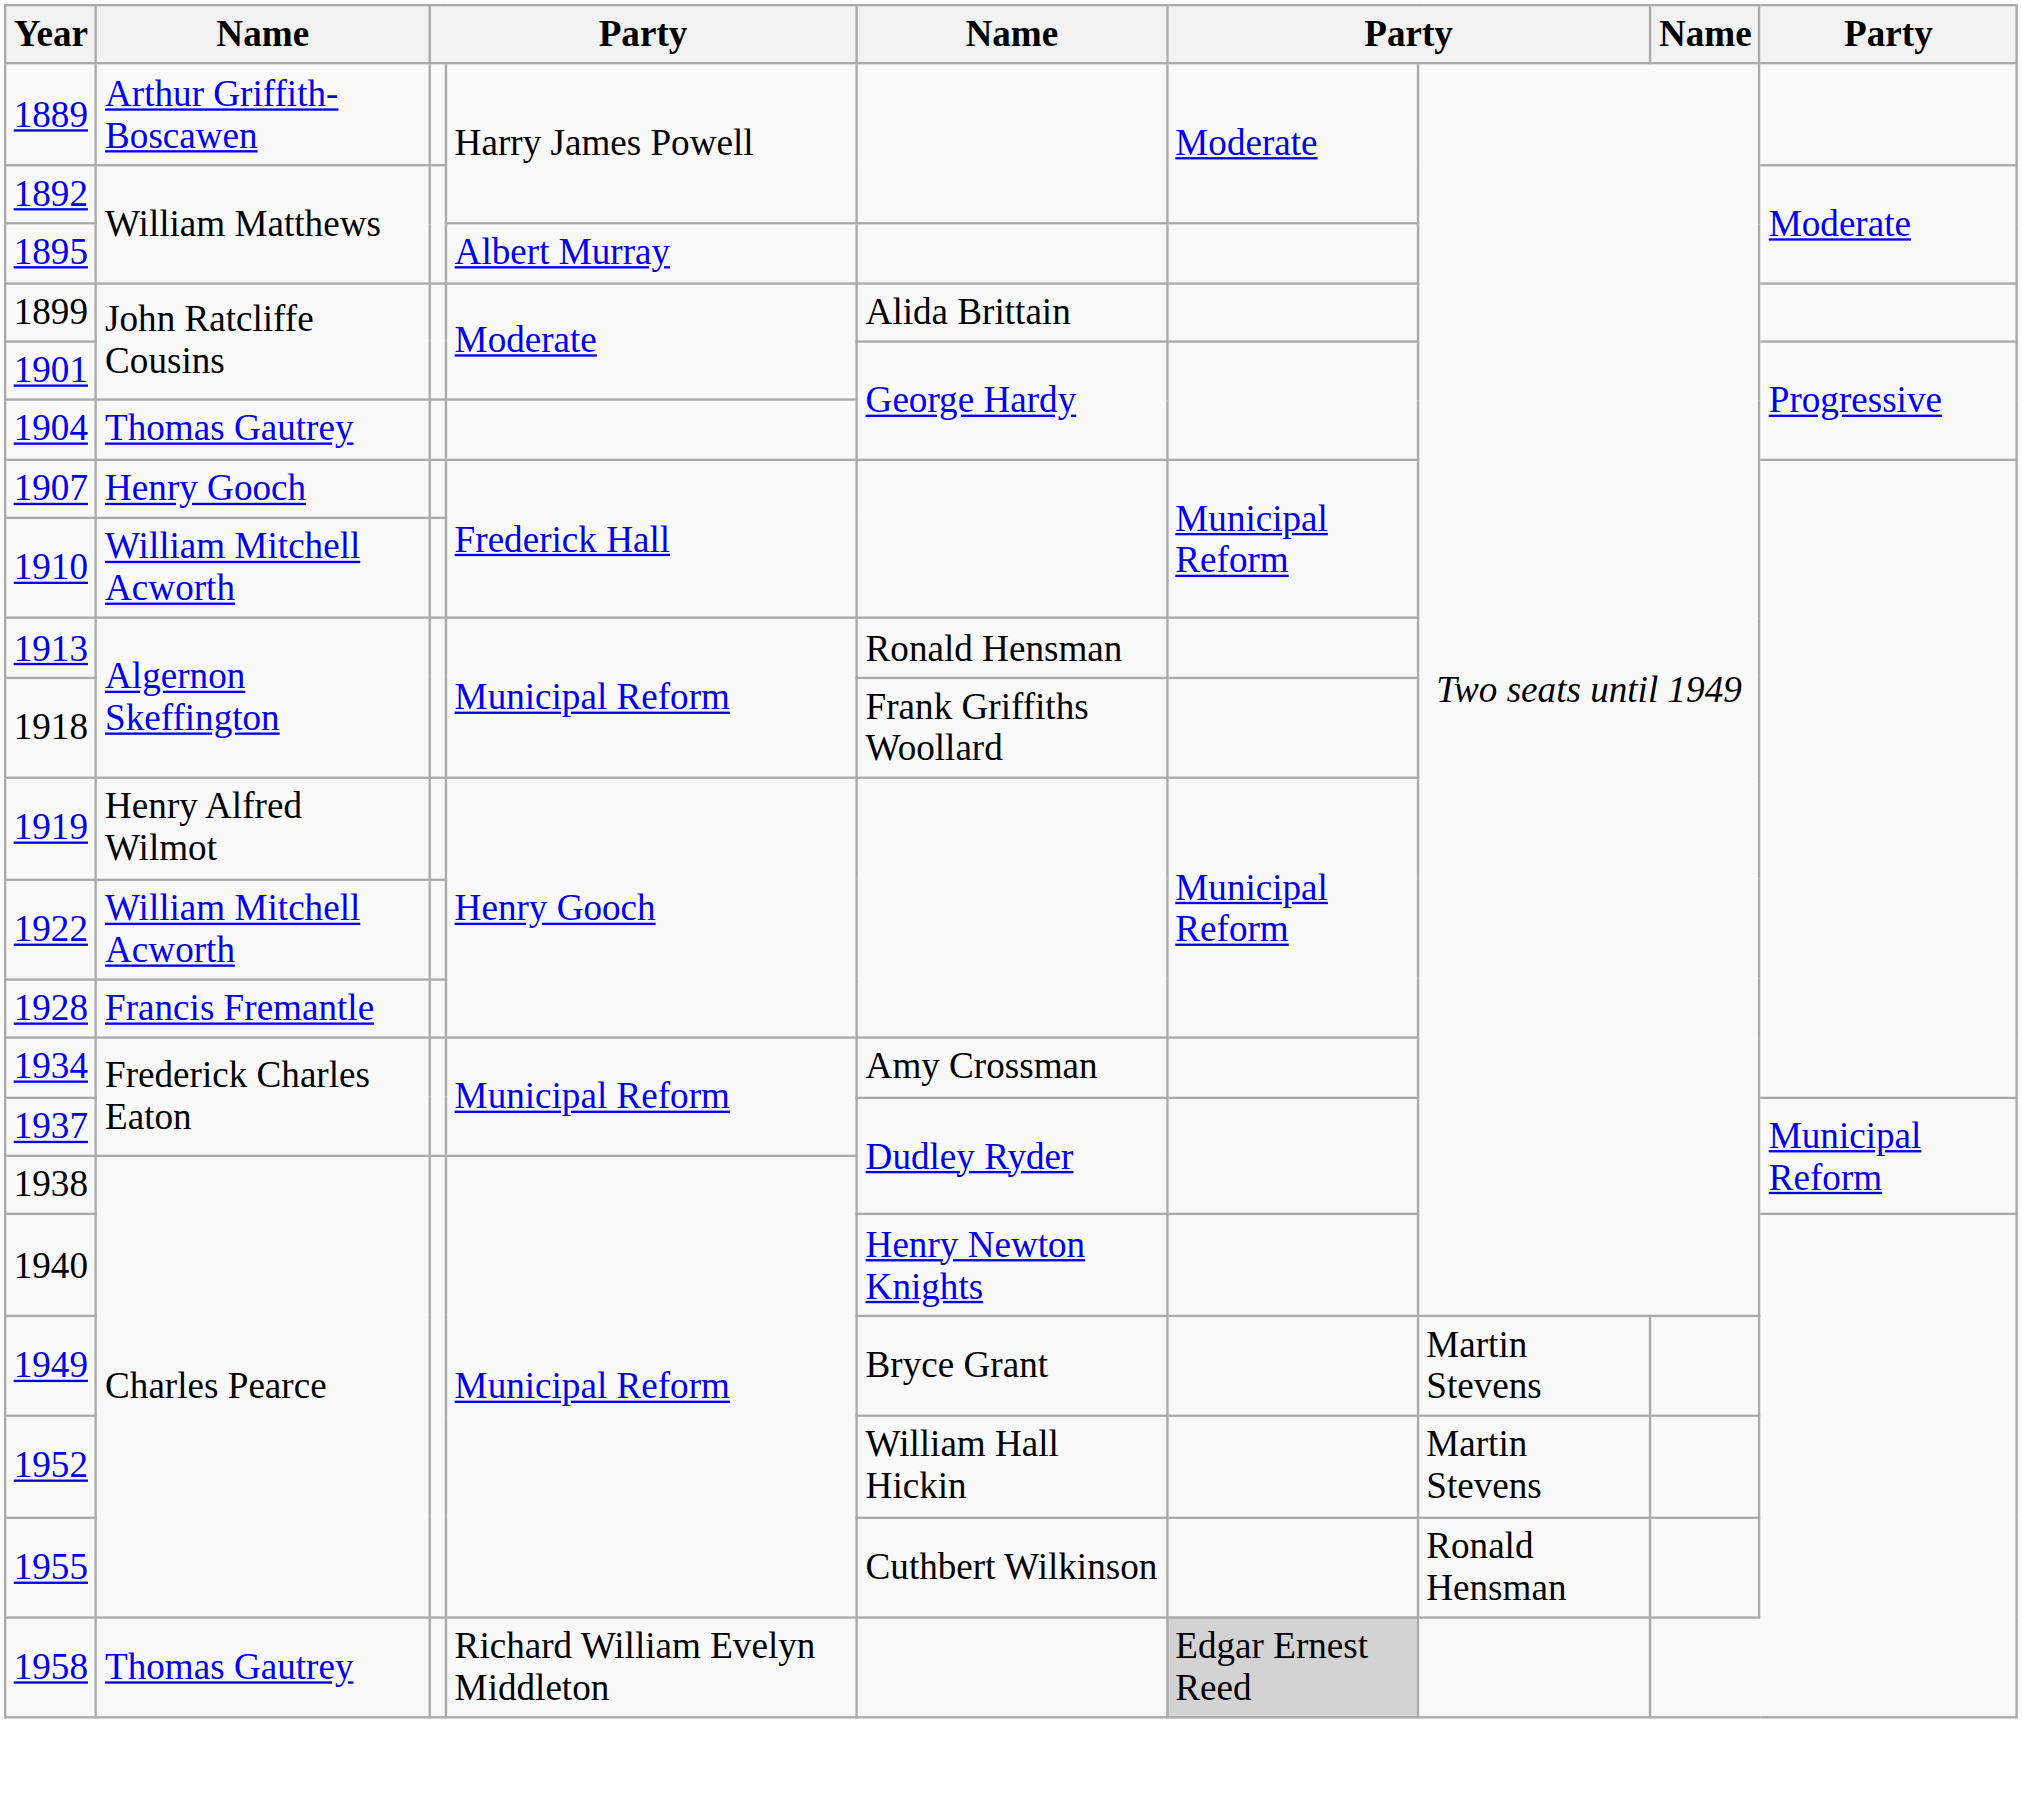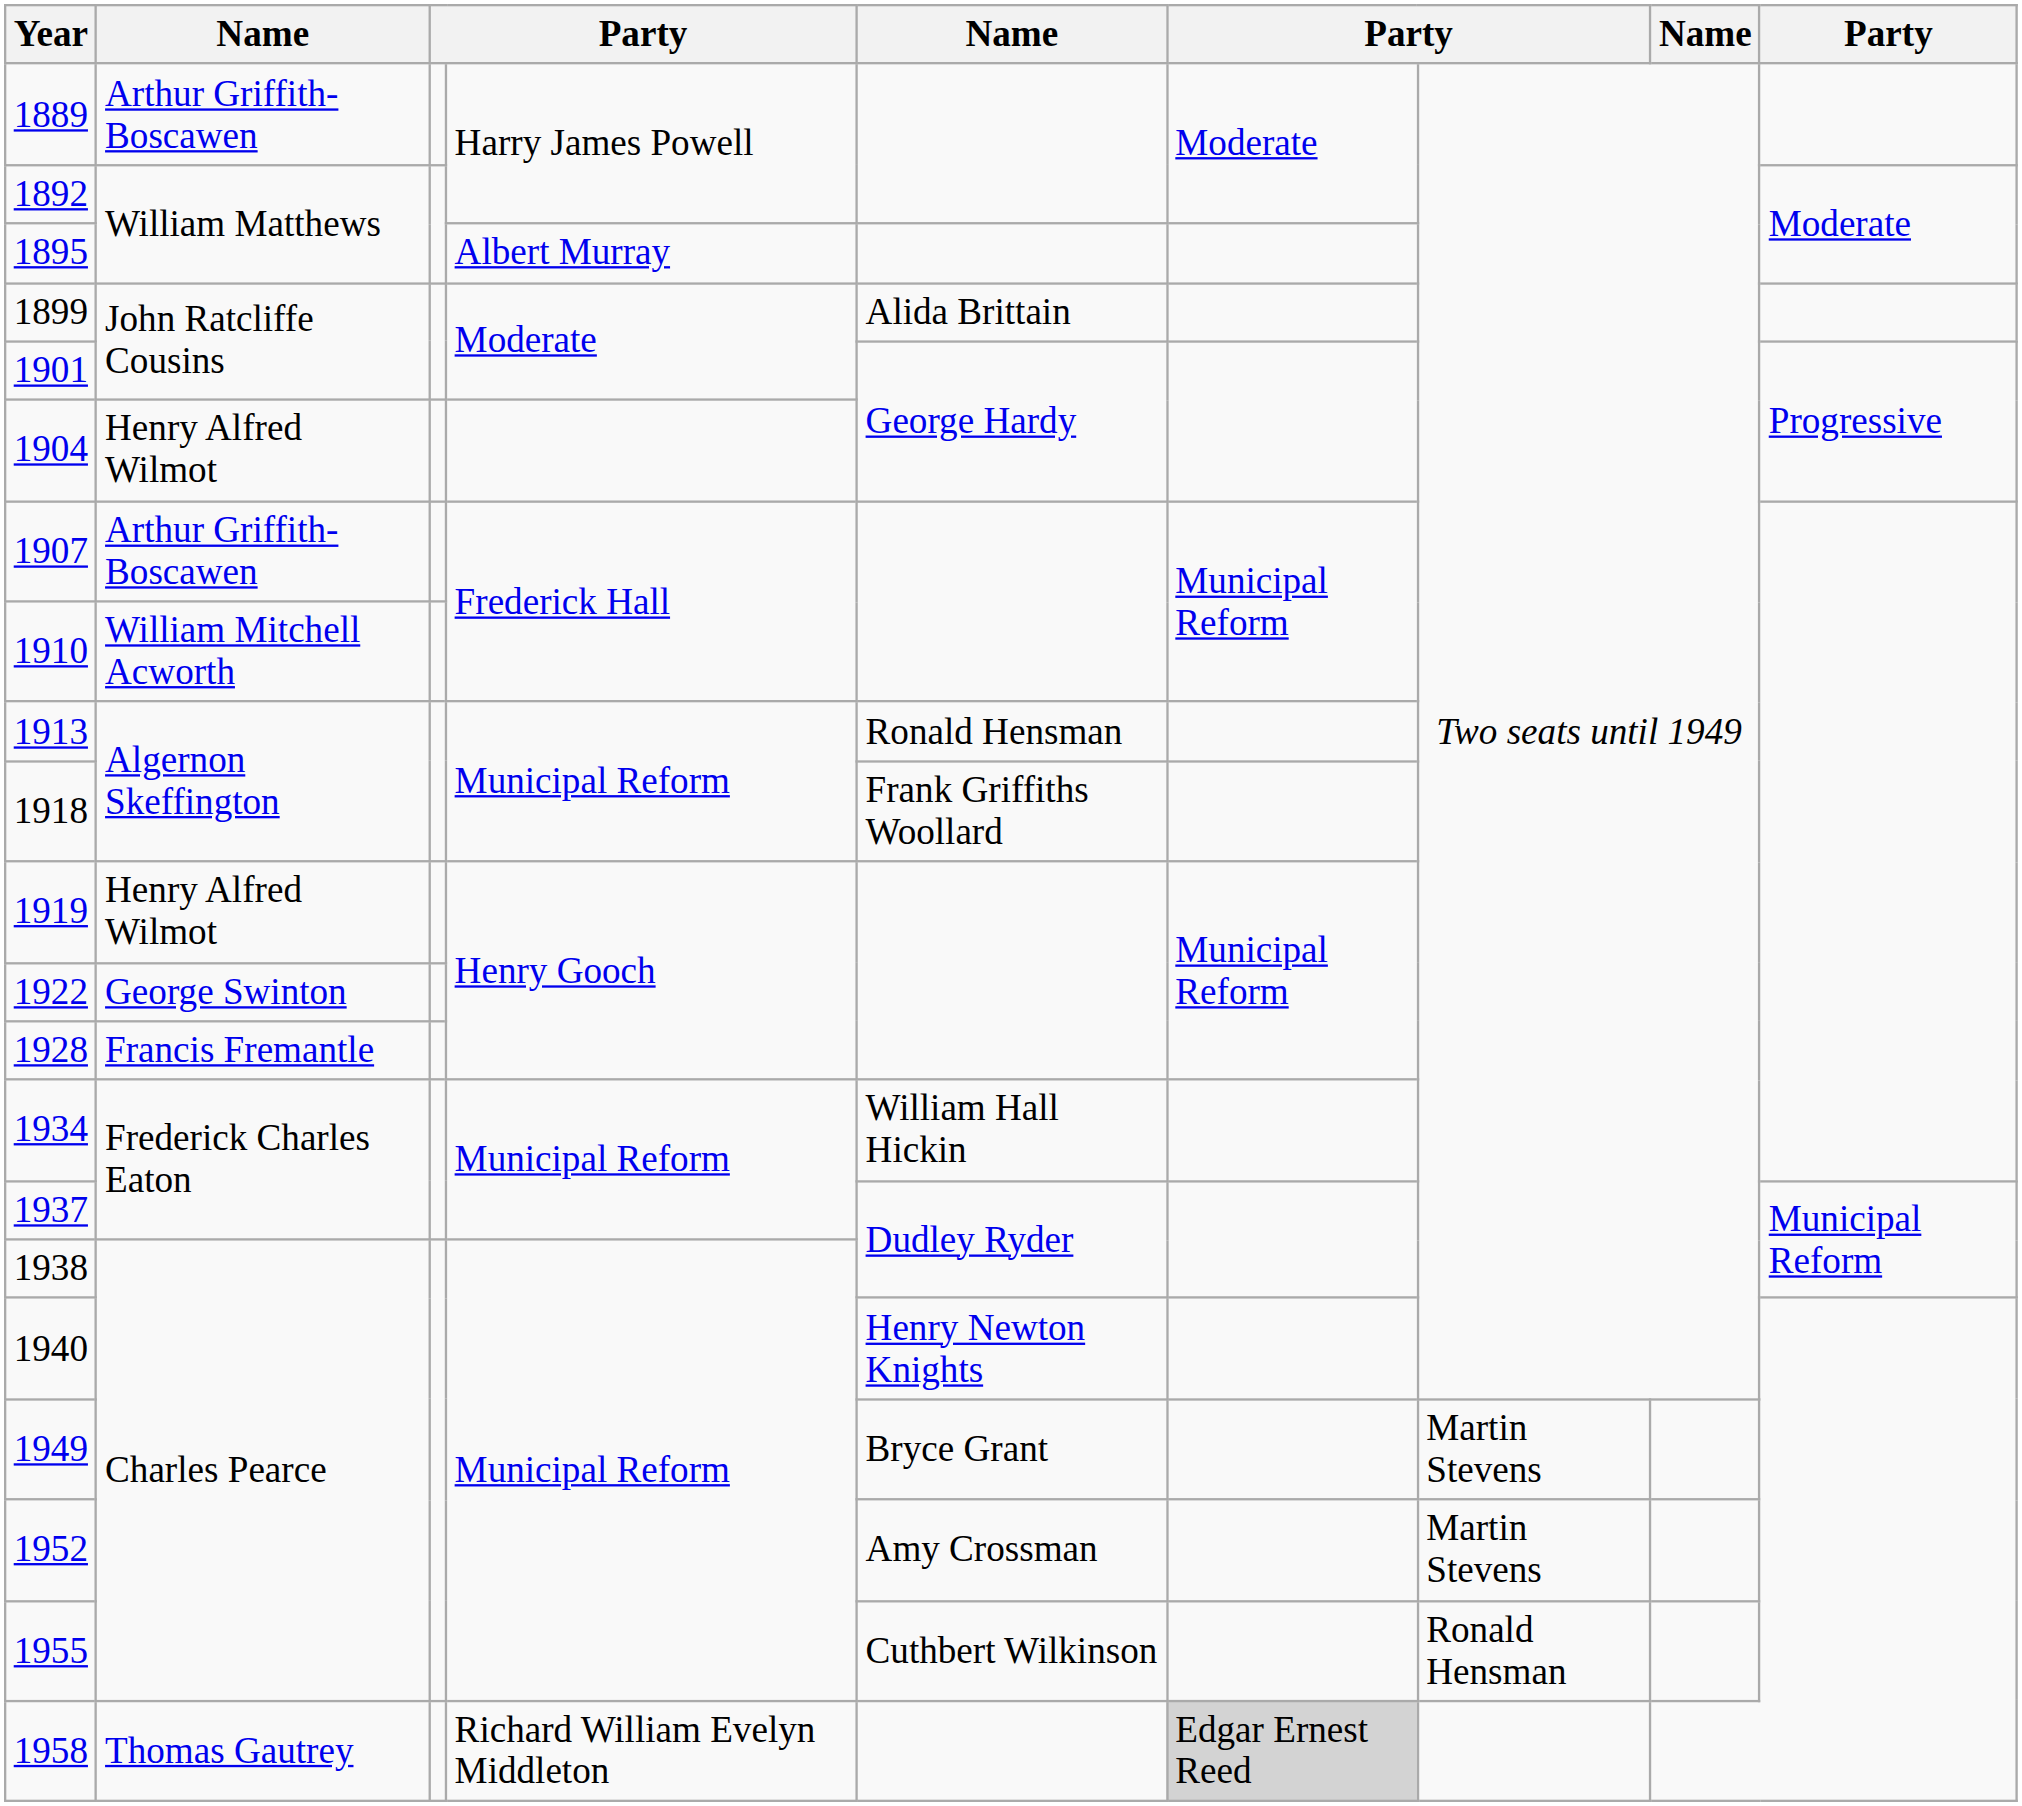(229, 428) Thomas Gautrey -> (204, 449) Henry Alfred Wilmot
(206, 487) Henry Gooch -> (222, 550) Arthur Griffith-Boscawen
(233, 928) William Mitchell Acworth -> (226, 990) George Swinton
(982, 1066) Amy Crossman -> (962, 1129) William Hall Hickin
(962, 1465) William Hall Hickin -> (982, 1549) Amy Crossman
